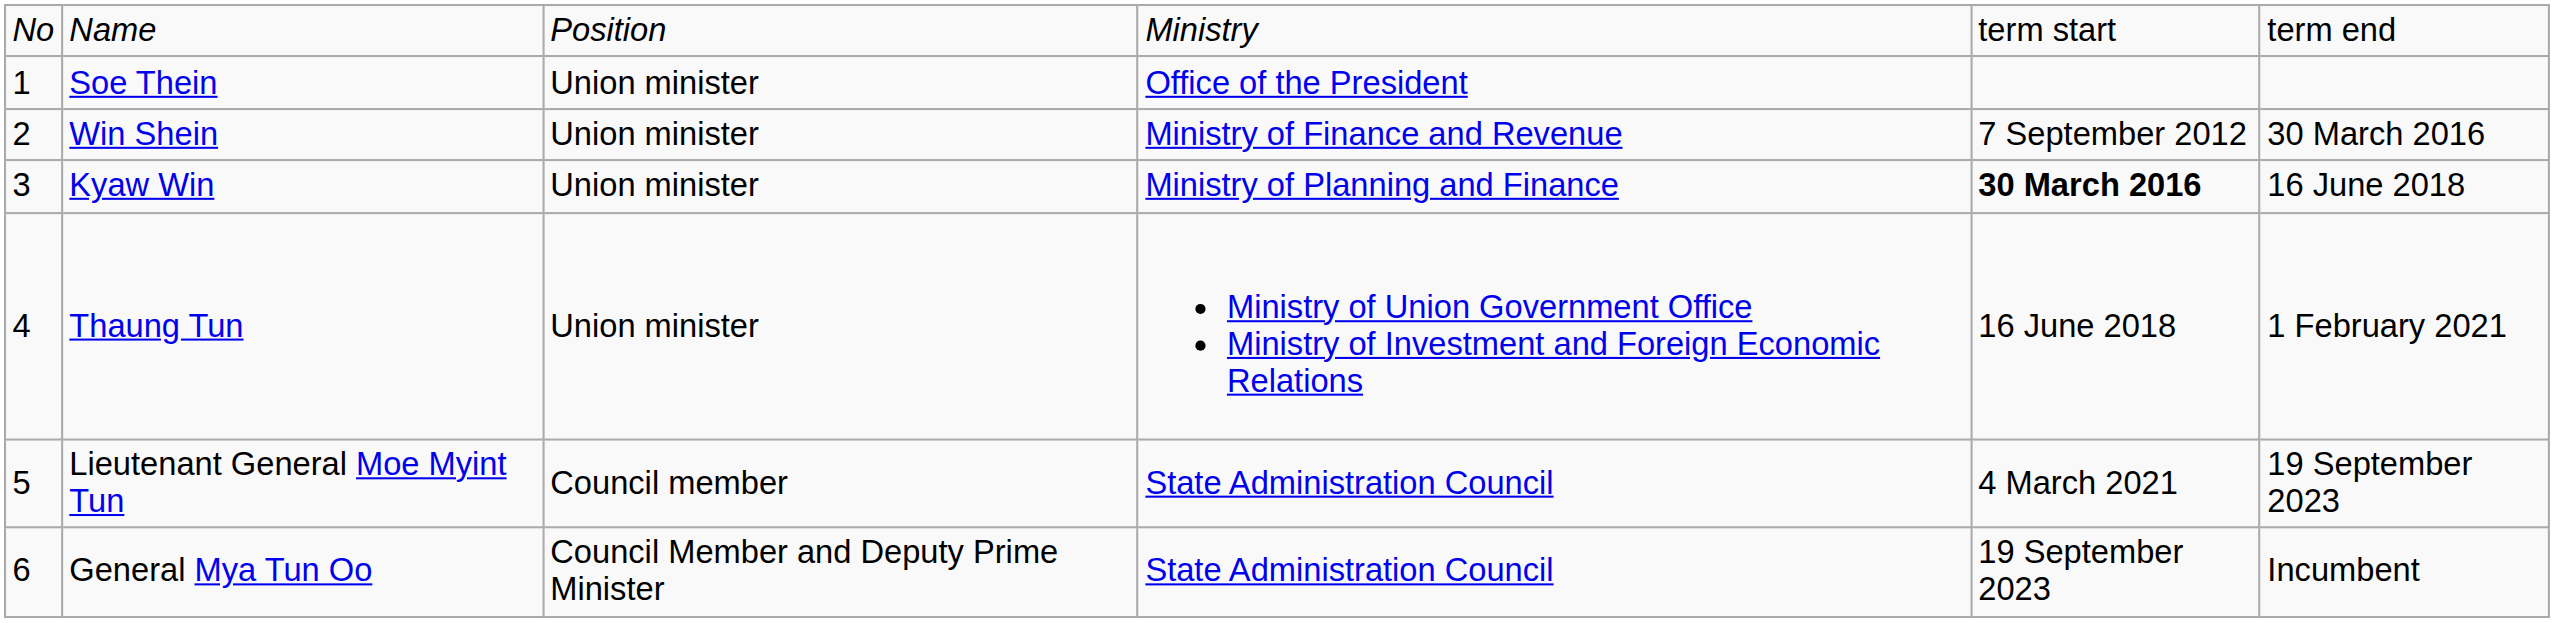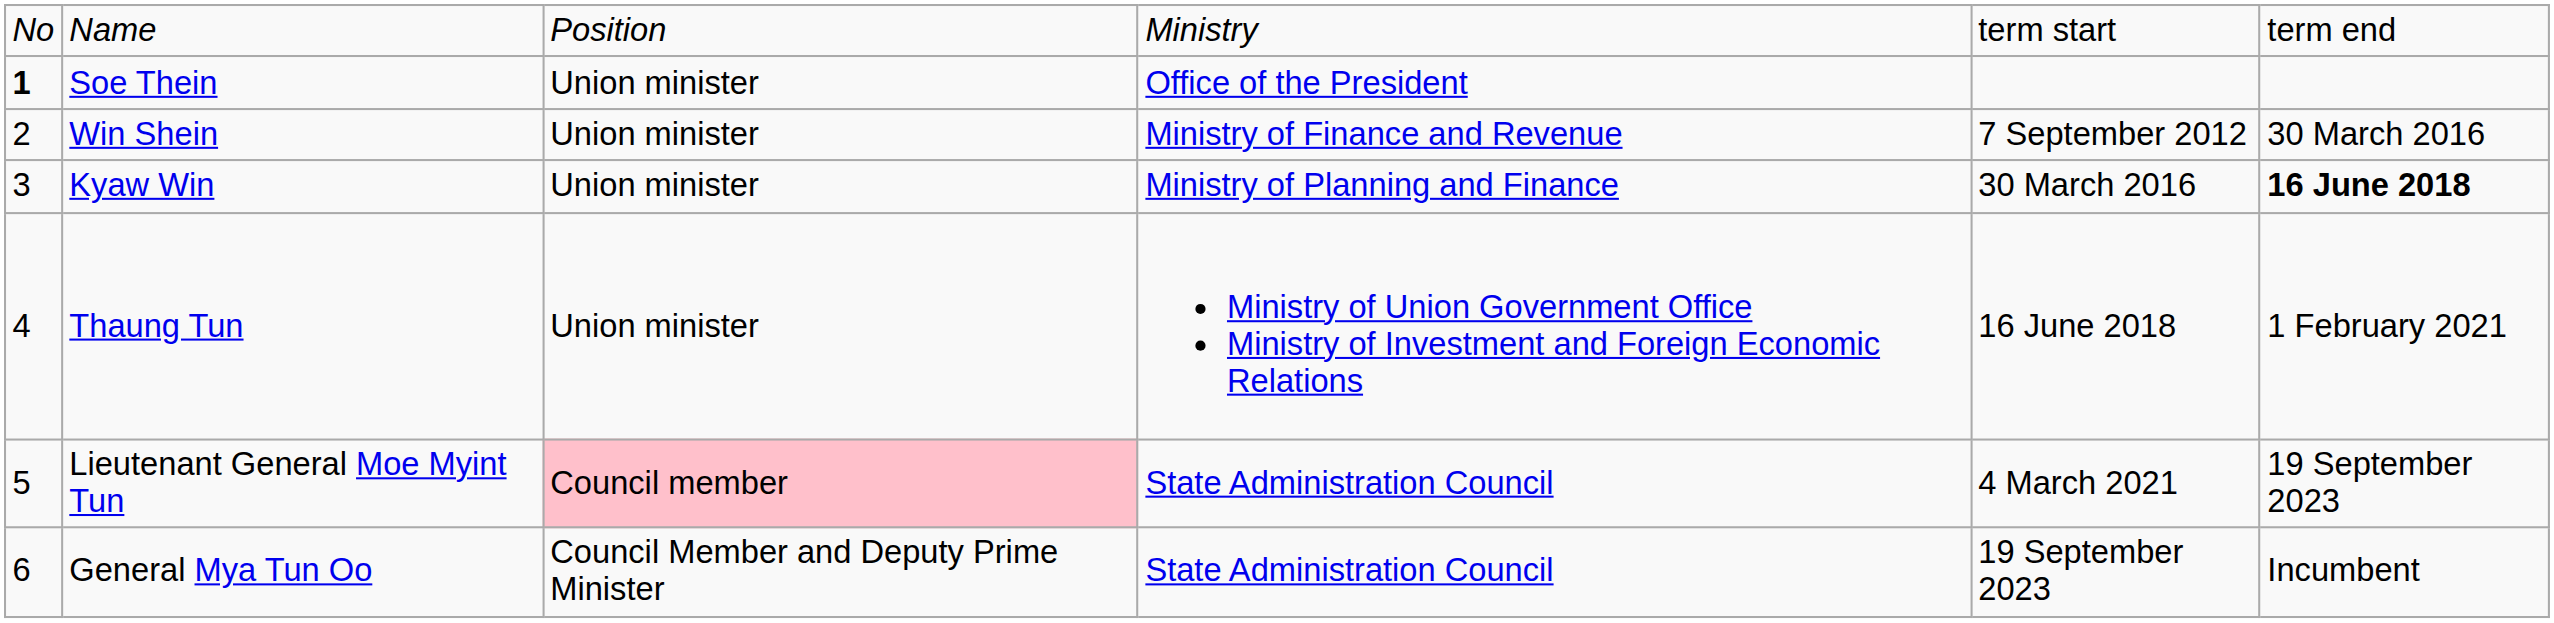(22, 82) normal -> (22, 82) bold
(2090, 185) bold -> (2087, 185) normal
(2366, 185) normal -> (2369, 185) bold
(669, 483) no background -> (669, 483) pink background
